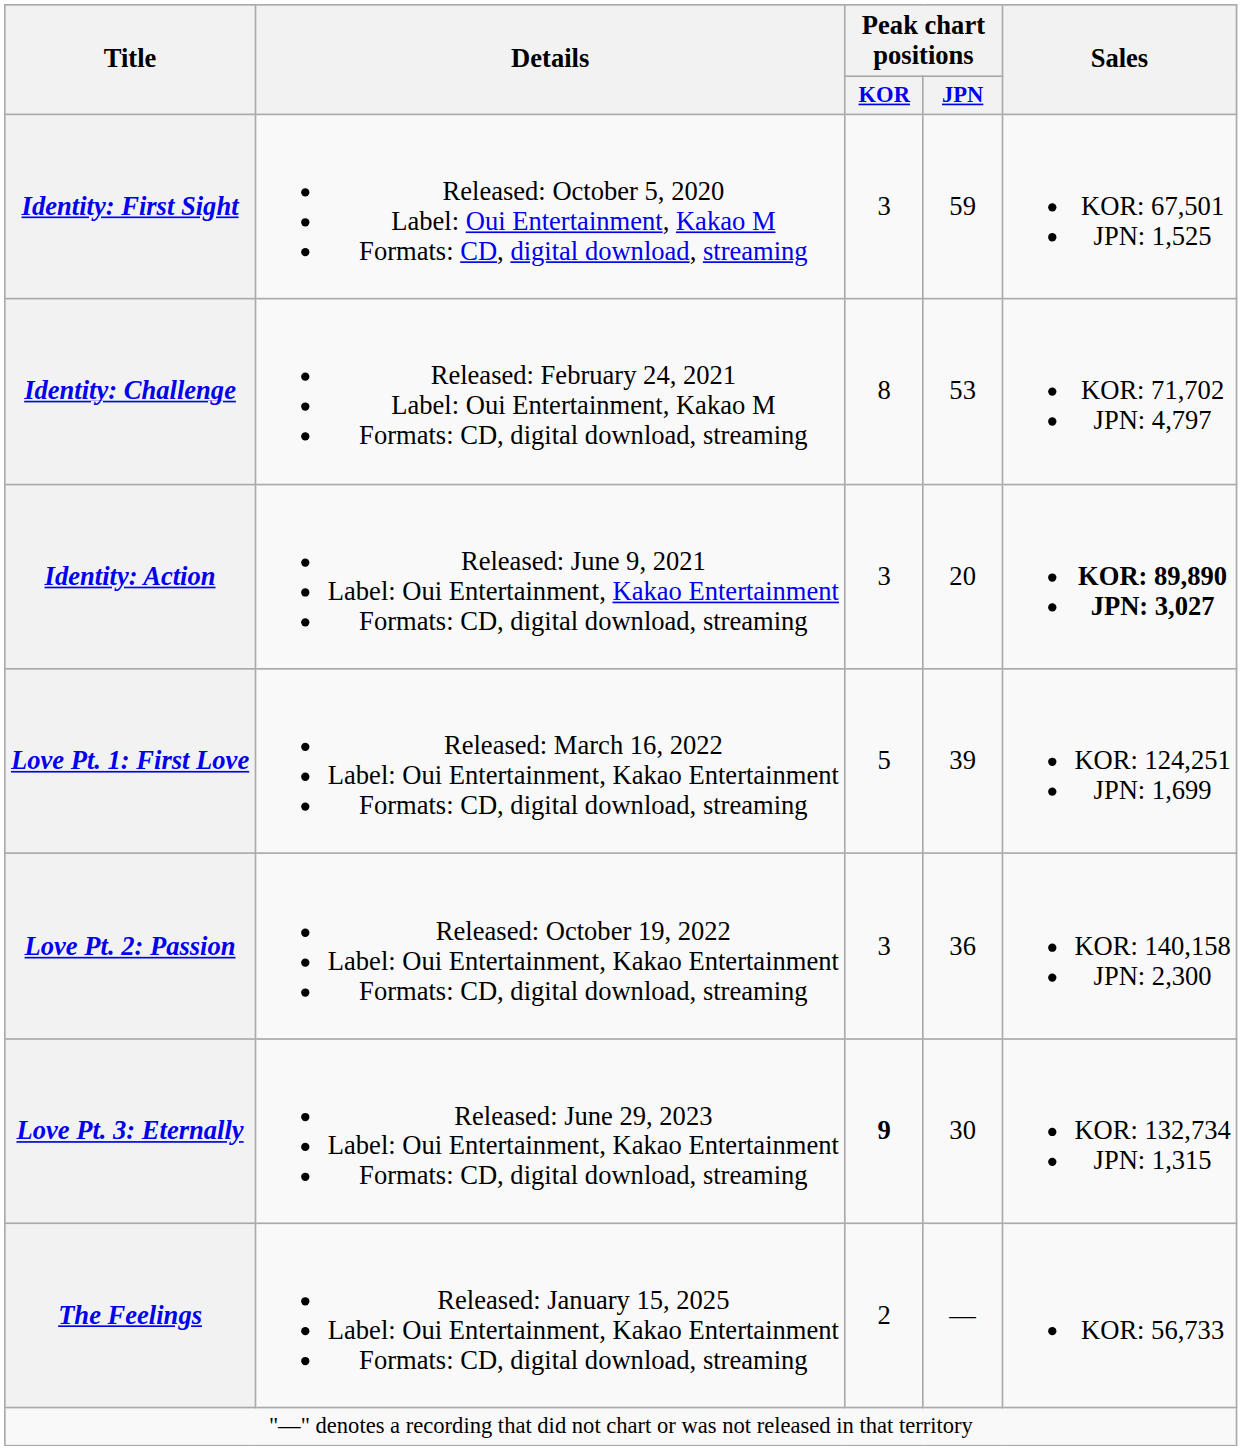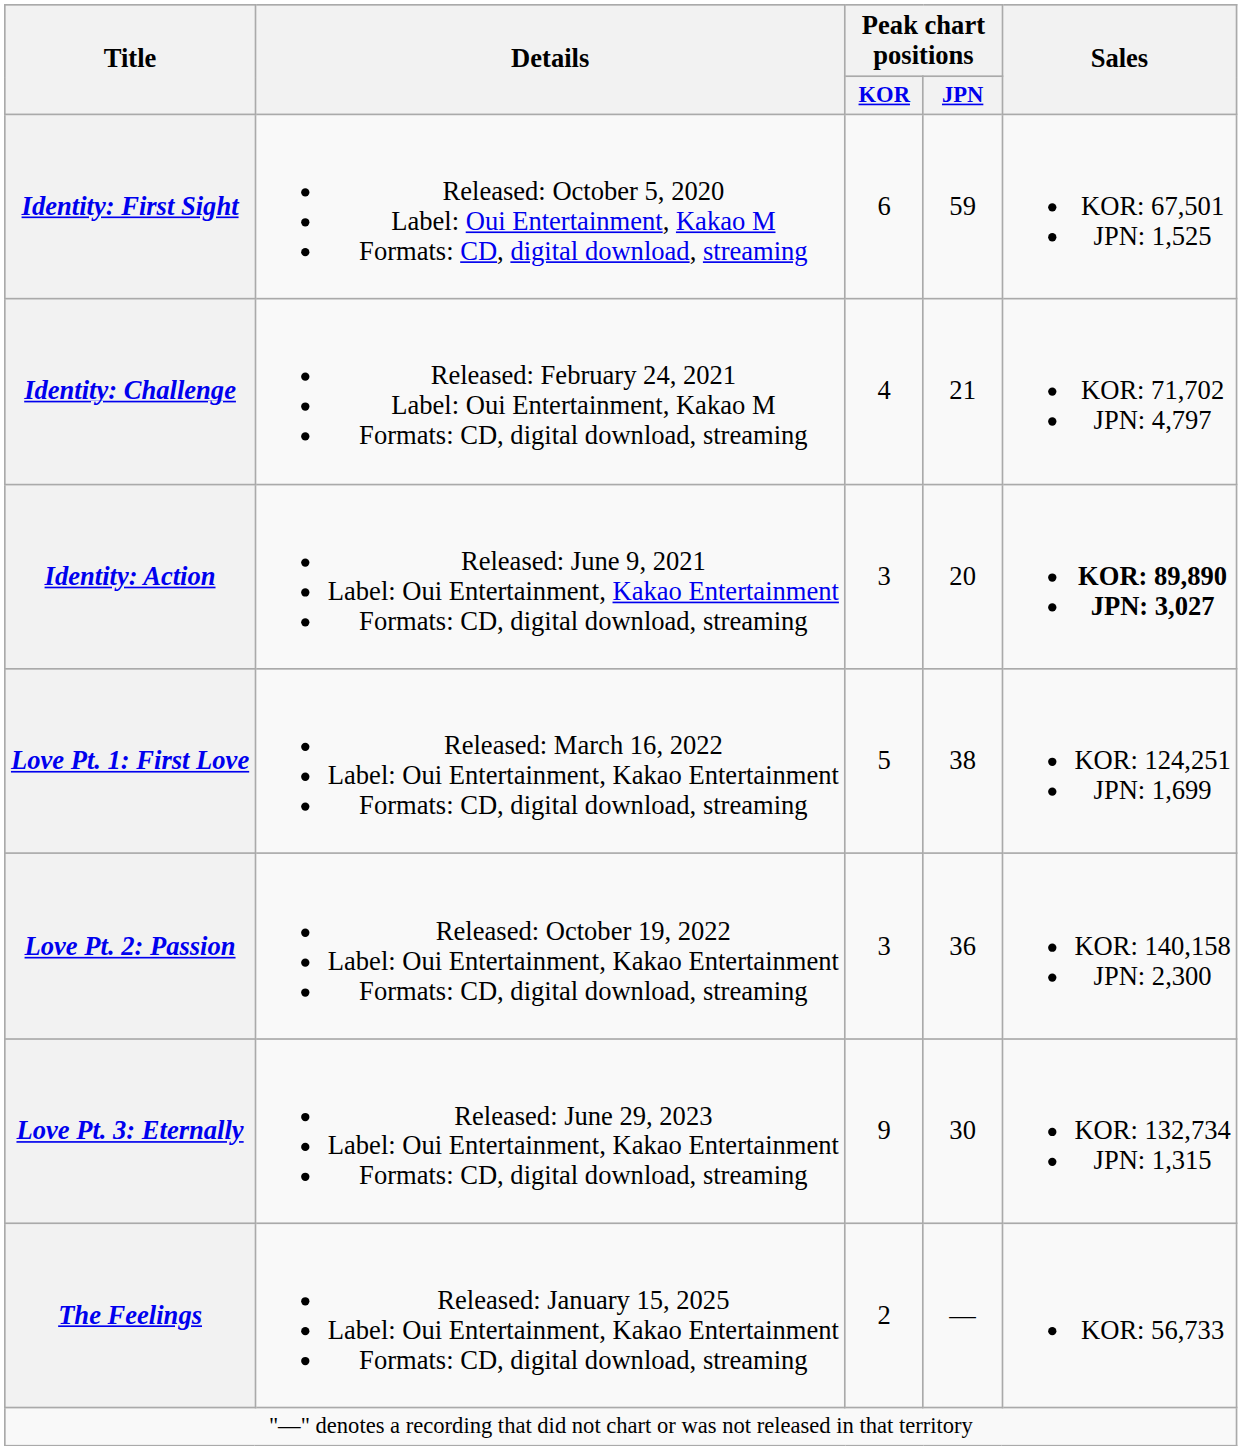(884, 206) 3 -> (884, 206) 6
(884, 391) 8 -> (884, 391) 4
(963, 391) 53 -> (963, 391) 21
(963, 760) 39 -> (963, 760) 38
(884, 1130) bold -> (884, 1130) normal
